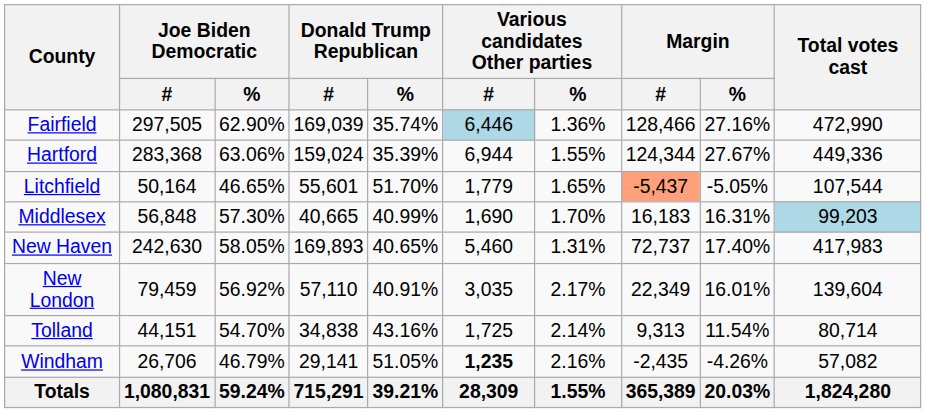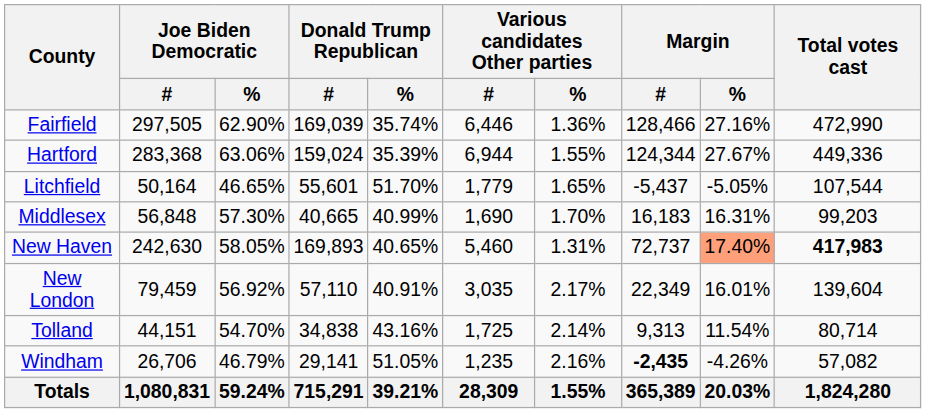(489, 124) lightblue background -> (489, 124) no background
(661, 186) lightsalmon background -> (661, 186) no background
(848, 216) lightblue background -> (848, 216) no background
(737, 247) no background -> (737, 247) lightsalmon background
(848, 247) normal -> (848, 247) bold
(489, 361) bold -> (489, 361) normal
(661, 361) normal -> (661, 361) bold
